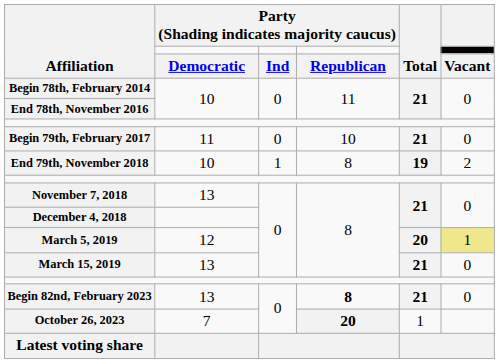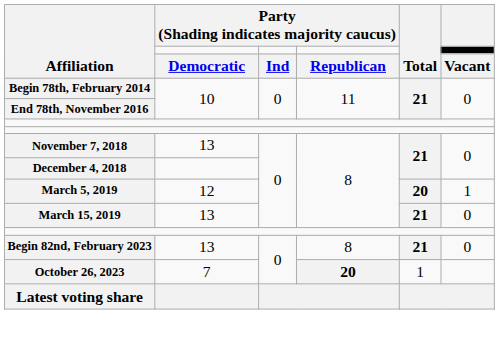- row: (80, 138)
- row: (80, 163)
(467, 240) khaki background -> (467, 190) no background
(348, 296) bold -> (348, 247) normal
